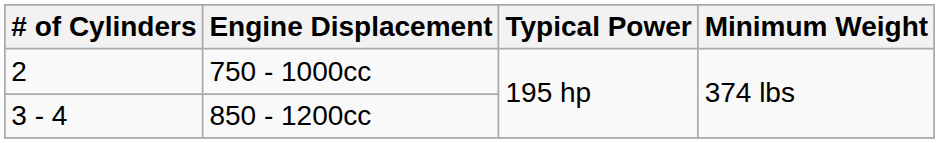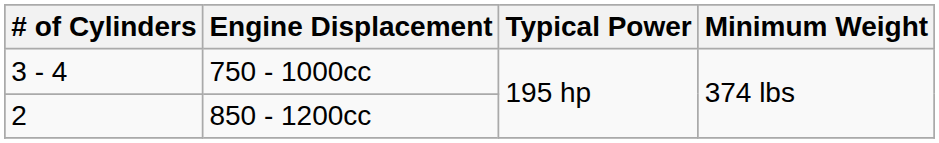(19, 71) 2 -> (39, 71) 3 - 4
(39, 115) 3 - 4 -> (19, 115) 2
